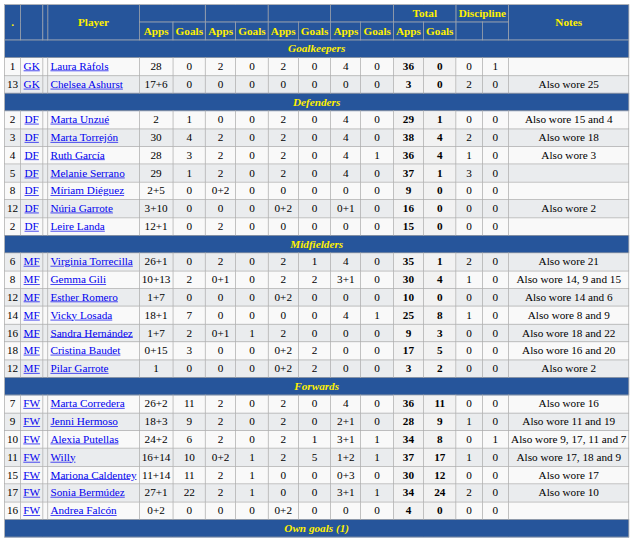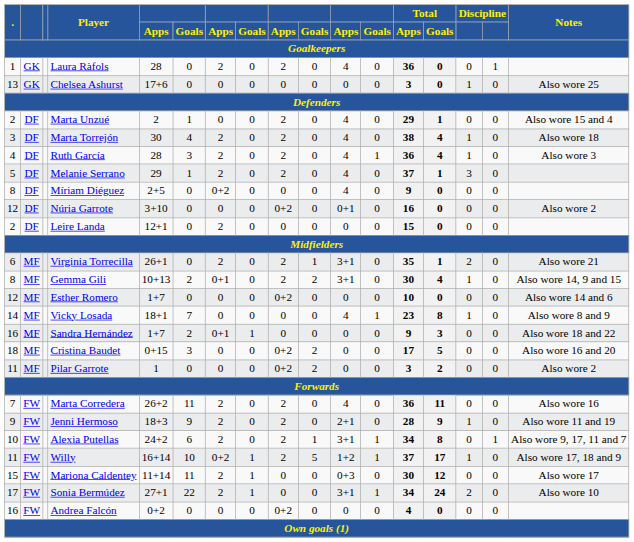(469, 84) 2 -> (469, 84) 1
(469, 137) 2 -> (469, 137) 1
(346, 191) 0 -> (346, 191) 4
(346, 262) 4 -> (346, 262) 3+1
(408, 315) 25 -> (408, 315) 23
(283, 333) 2 -> (283, 333) 0
(13, 368) 12 -> (13, 368) 11
